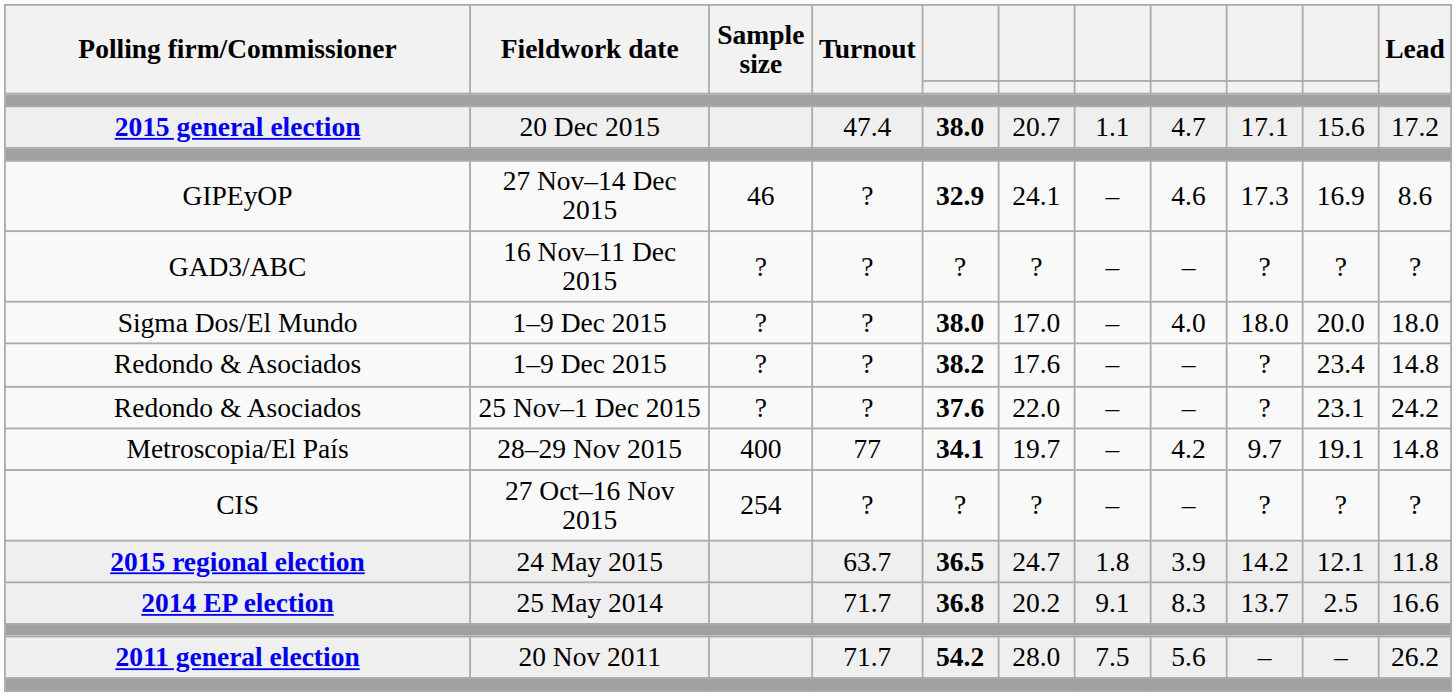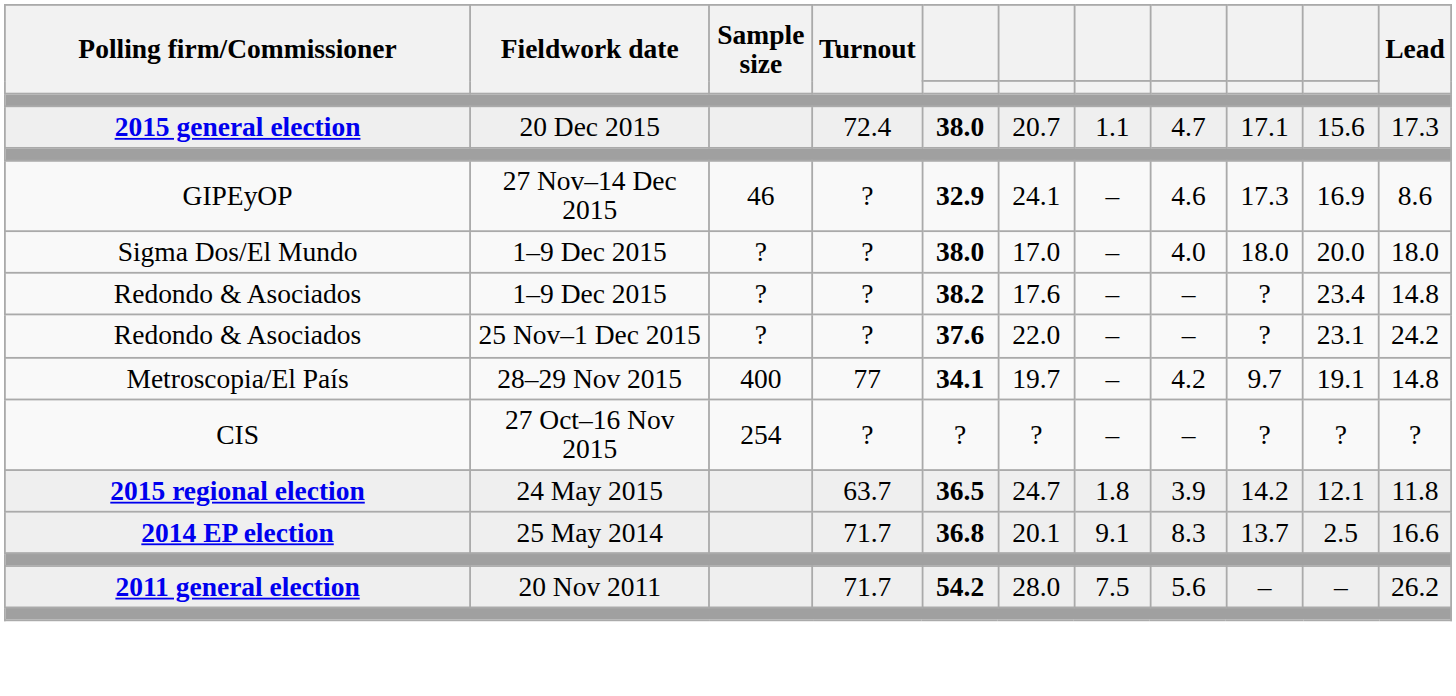(867, 127) 47.4 -> (867, 127) 72.4
(1415, 127) 17.2 -> (1415, 127) 17.3
- row: (238, 266)
(1036, 602) 20.2 -> (1036, 531) 20.1
